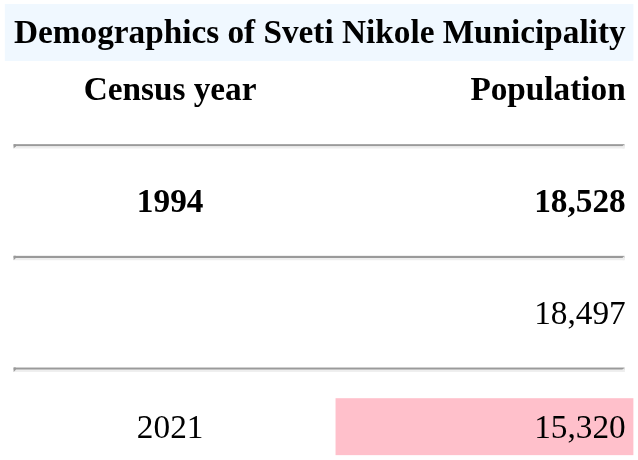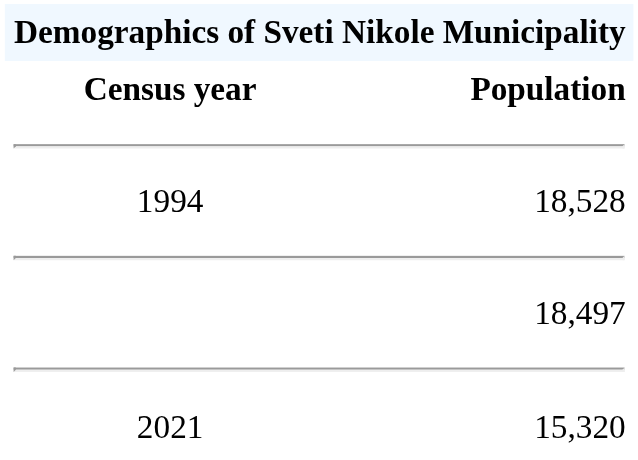(170, 200) bold -> (170, 200) normal
(580, 200) bold -> (580, 200) normal
(580, 425) pink background -> (580, 425) no background
